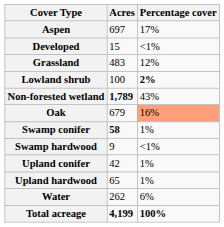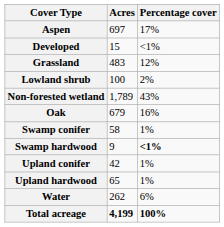(148, 79) bold -> (147, 79) normal
(121, 96) bold -> (121, 96) normal
(149, 113) lightsalmon background -> (149, 113) no background
(115, 130) bold -> (115, 130) normal
(150, 146) normal -> (151, 146) bold
